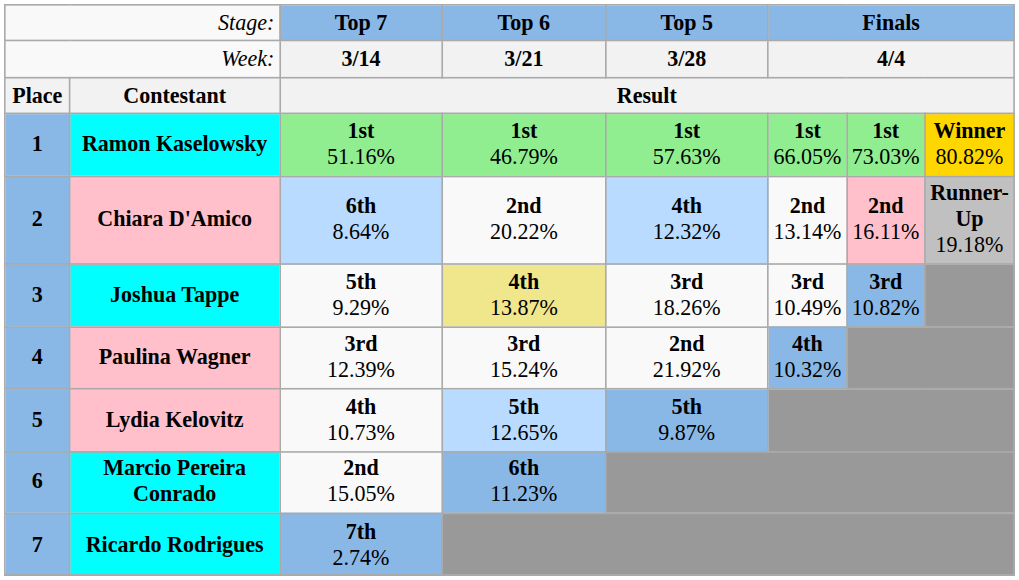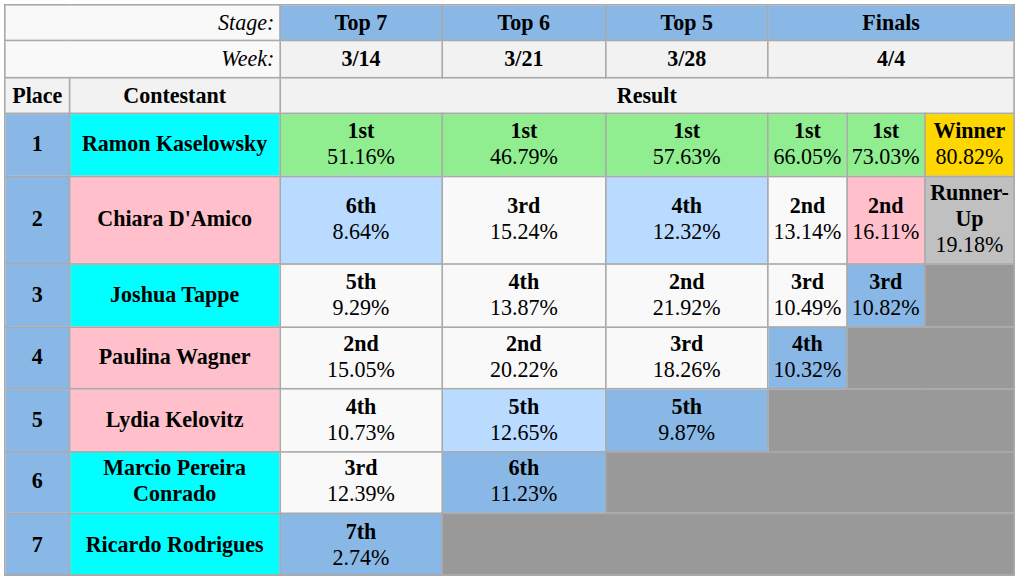(524, 219) 2nd 20.22% -> (524, 219) 3rd 15.24%
(524, 294) khaki background -> (524, 294) no background
(687, 294) 3rd 18.26% -> (687, 294) 2nd 21.92%
(361, 357) 3rd 12.39% -> (361, 357) 2nd 15.05%
(524, 357) 3rd 15.24% -> (524, 357) 2nd 20.22%
(687, 357) 2nd 21.92% -> (687, 357) 3rd 18.26%
(361, 481) 2nd 15.05% -> (361, 481) 3rd 12.39%
